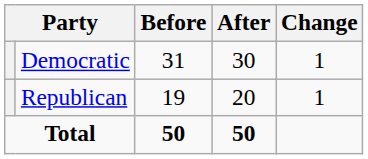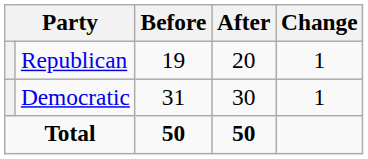rows swapped: (75, 60) <-> (74, 97)
